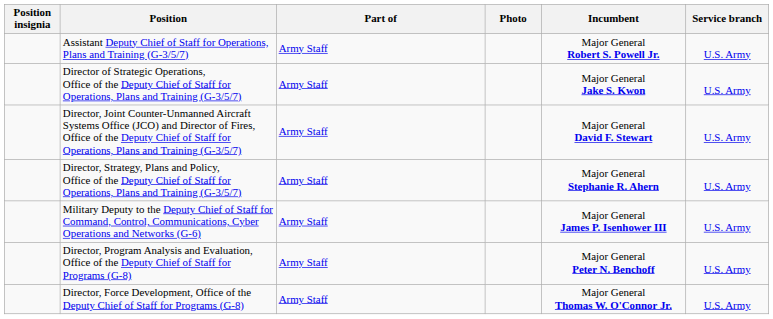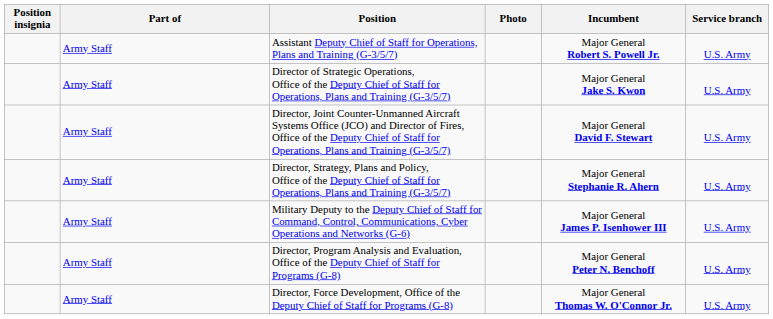columns swapped: (168, 19) <-> (381, 19)
